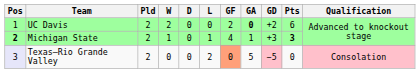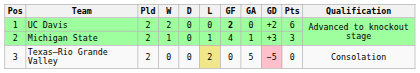(230, 25) normal -> (230, 25) bold
(251, 25) bold -> (251, 25) normal
(15, 38) bold -> (15, 38) normal
(292, 38) bold -> (292, 38) normal
(15, 57) lavender background -> (15, 57) no background
(210, 57) no background -> (210, 57) khaki background
(230, 57) lightsalmon background -> (230, 57) no background
(359, 57) pink background -> (359, 57) no background
